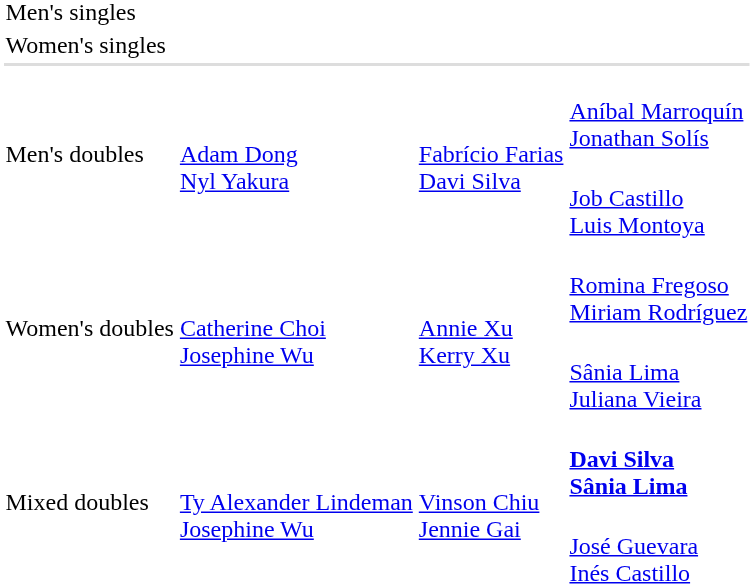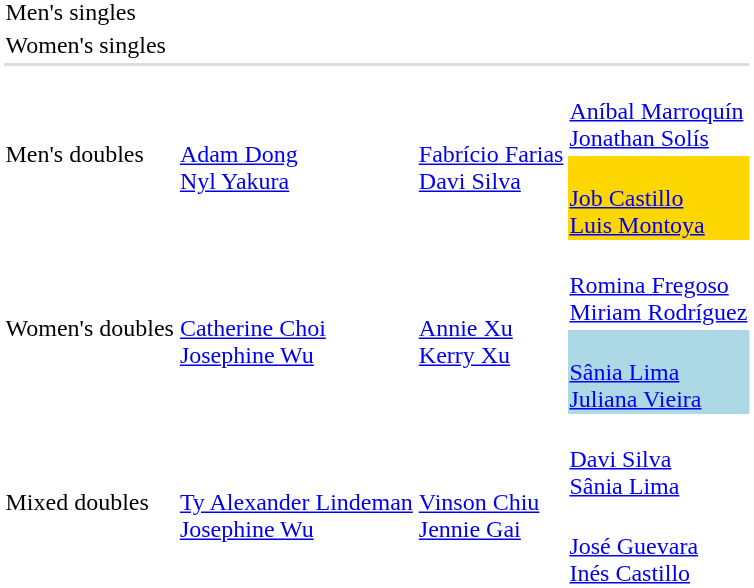(637, 211) no background -> (637, 211) gold background
(635, 385) no background -> (635, 385) lightblue background
(628, 472) bold -> (624, 472) normal
